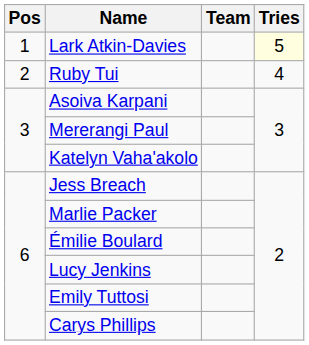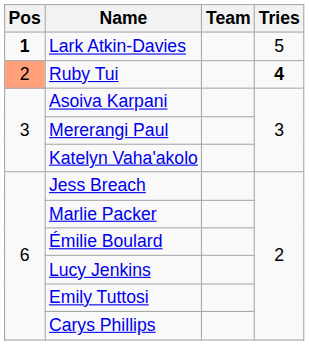(25, 46) normal -> (25, 46) bold
(279, 46) lightyellow background -> (279, 46) no background
(25, 74) no background -> (25, 74) lightsalmon background
(279, 74) normal -> (279, 74) bold
